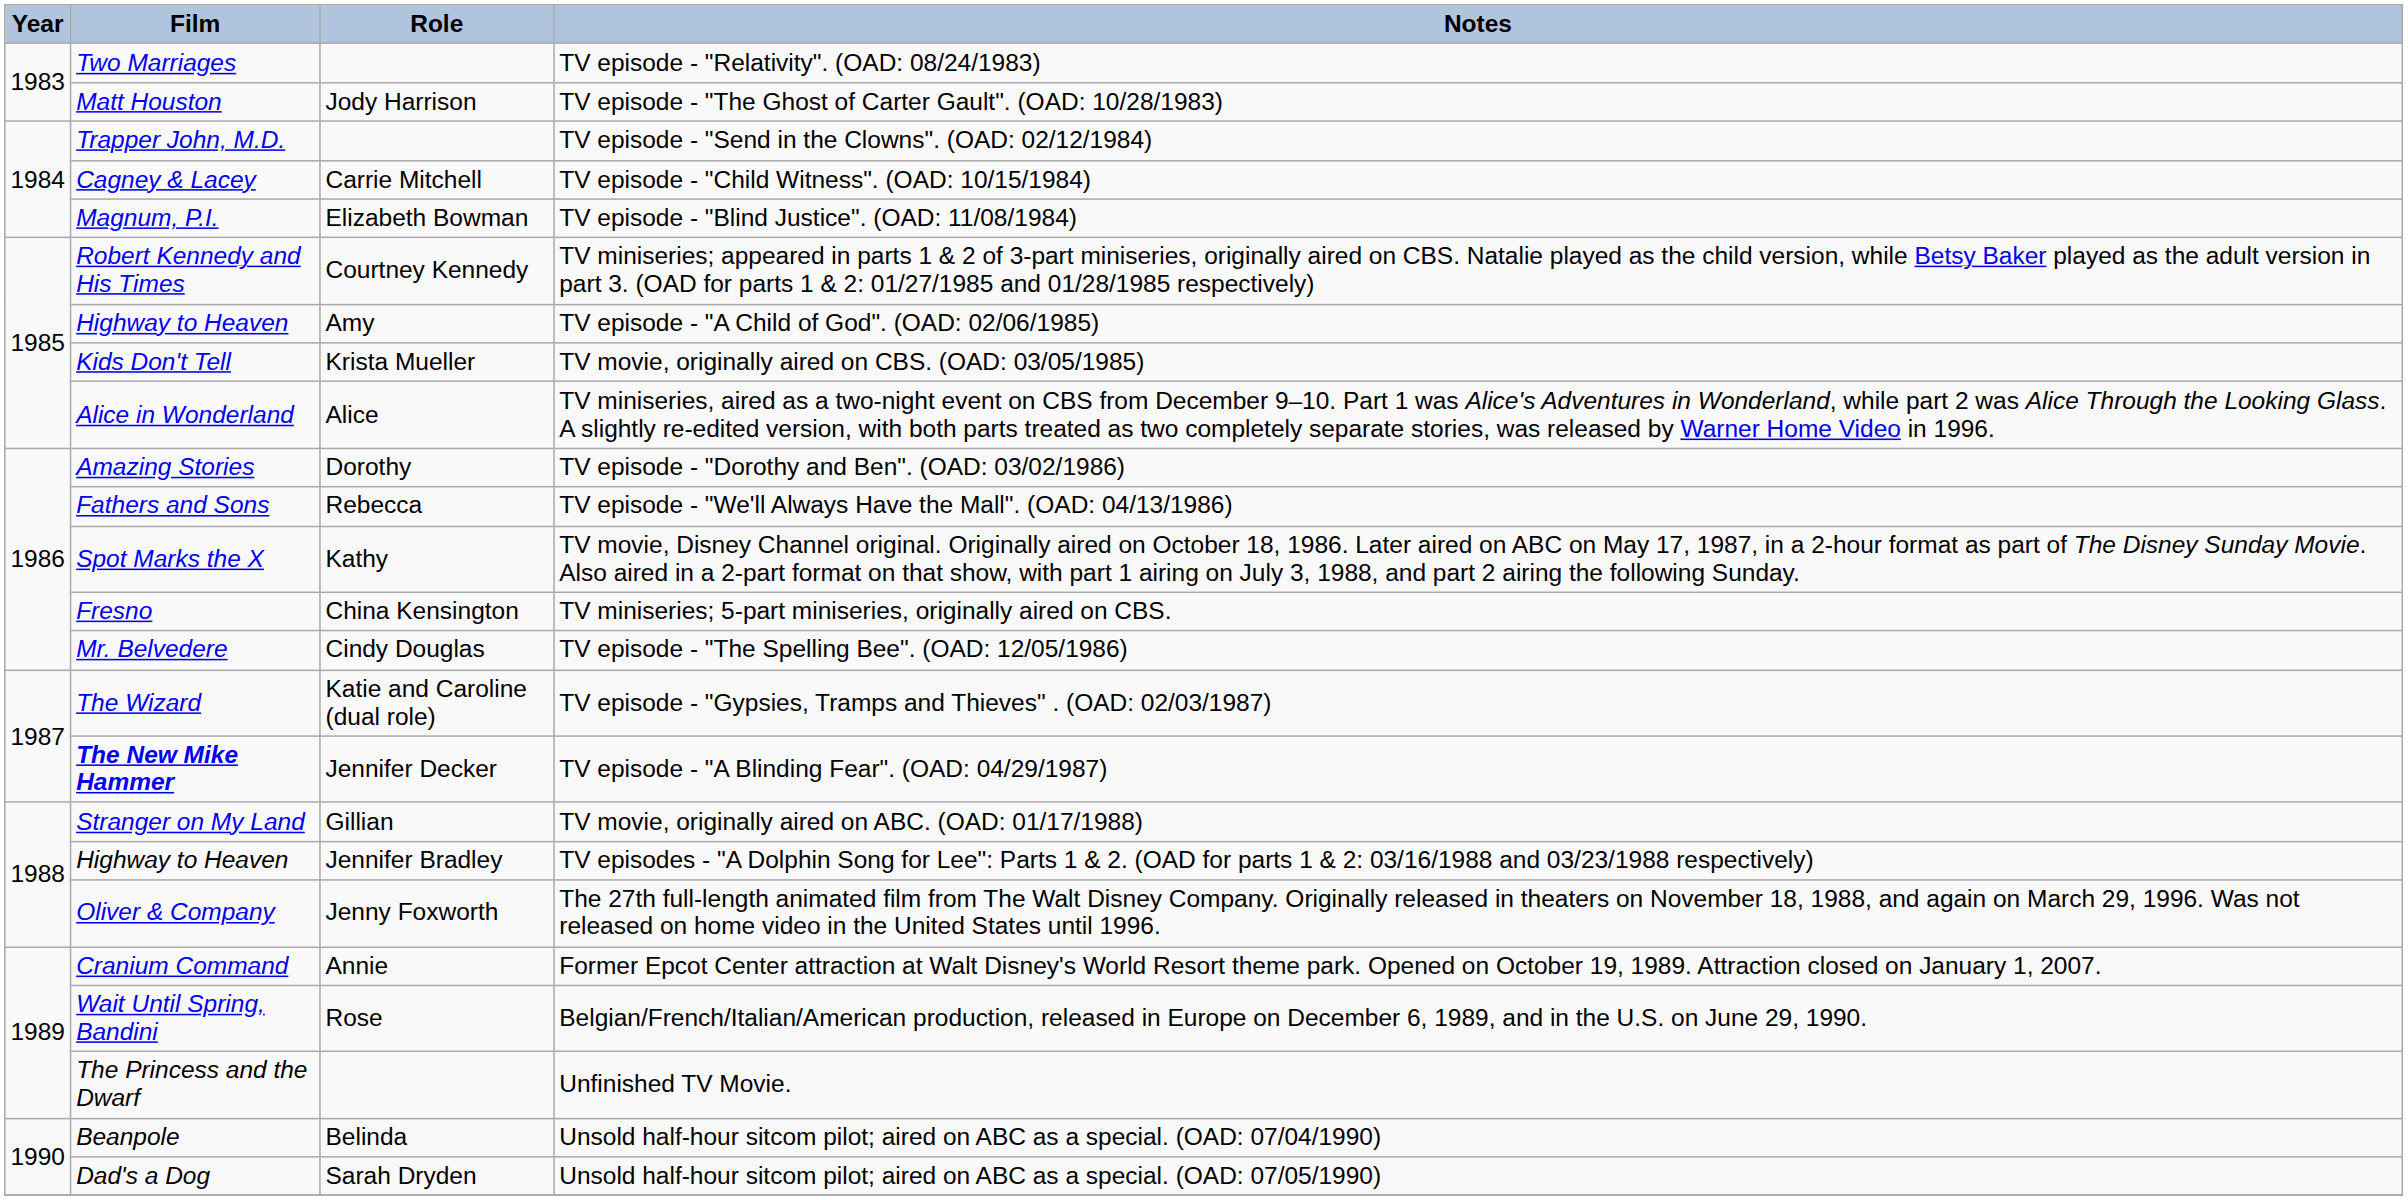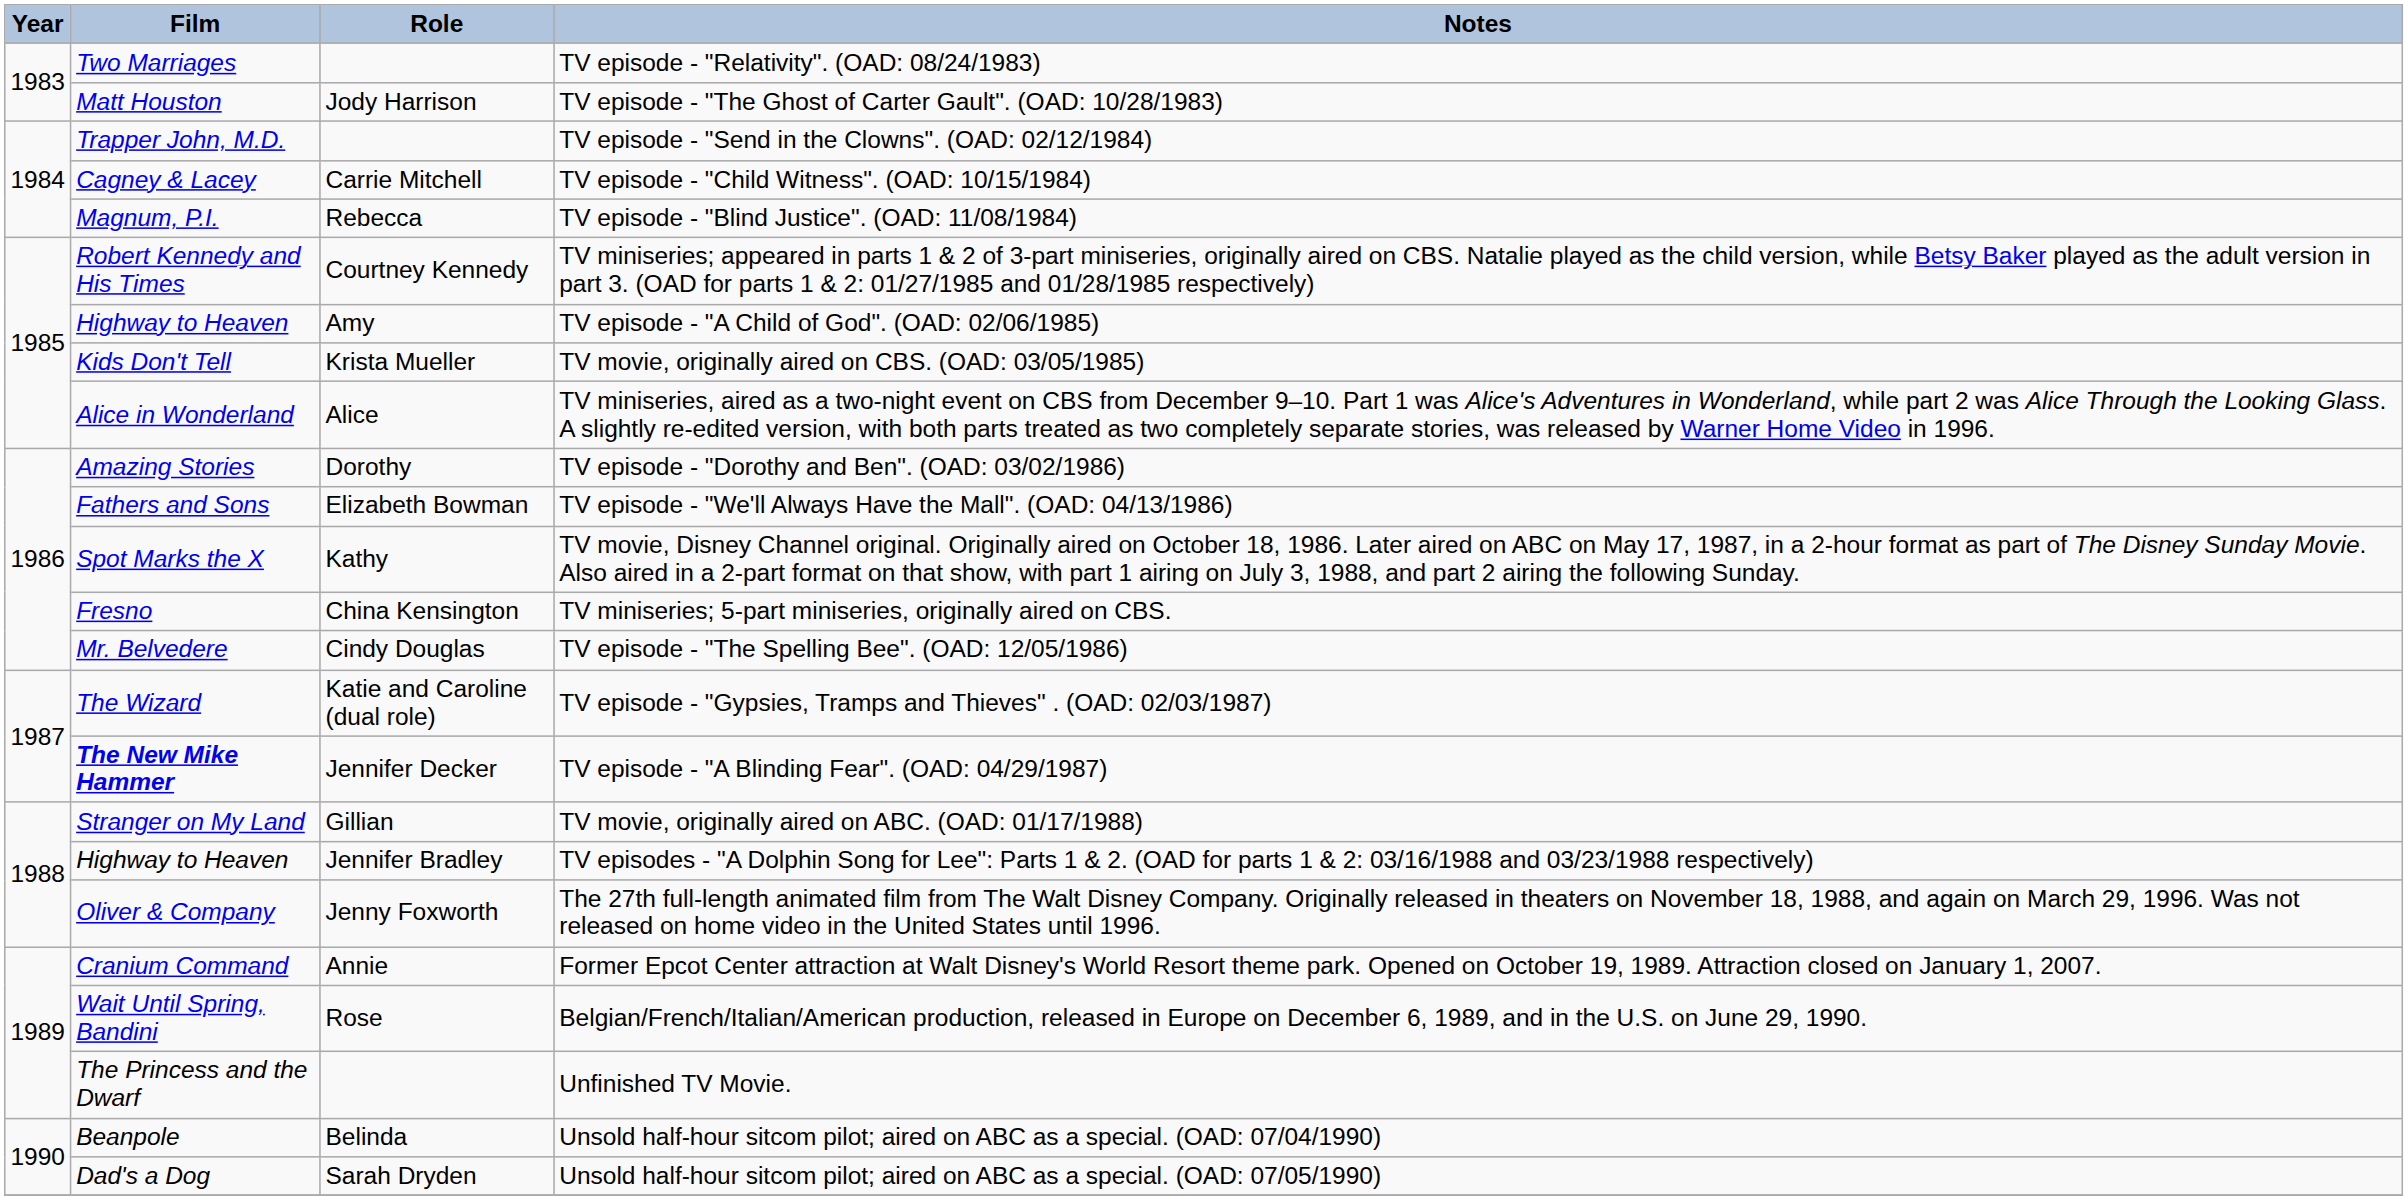(427, 218) Elizabeth Bowman -> (374, 218) Rebecca
(374, 506) Rebecca -> (427, 506) Elizabeth Bowman
